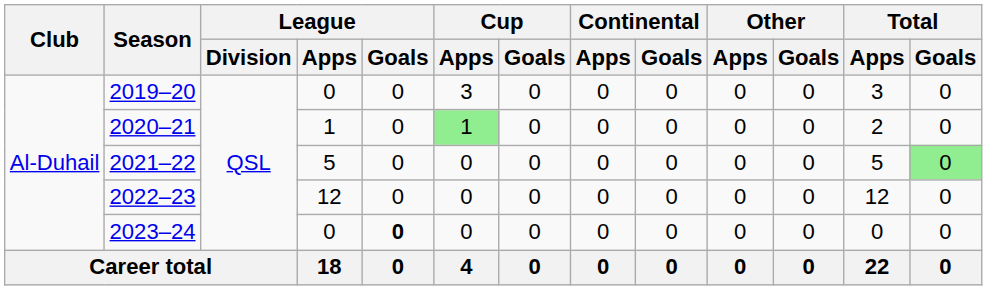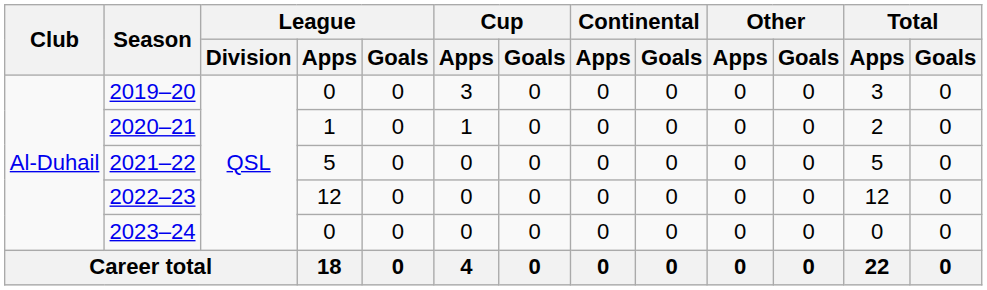(466, 127) lightgreen background -> (466, 127) no background
(946, 162) lightgreen background -> (946, 162) no background
(398, 232) bold -> (398, 232) normal
